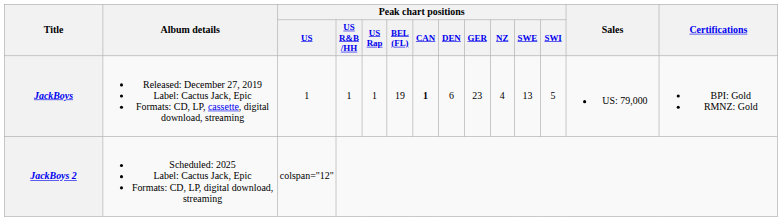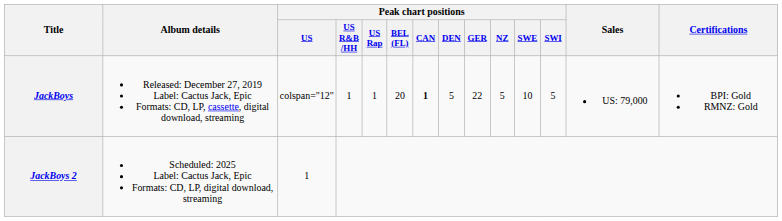(307, 96) 1 -> (307, 96) colspan="12"
(400, 96) 19 -> (400, 96) 20
(451, 96) 6 -> (451, 96) 5
(477, 96) 23 -> (477, 96) 22
(502, 96) 4 -> (502, 96) 5
(527, 96) 13 -> (527, 96) 10
(307, 176) colspan="12" -> (307, 176) 1
